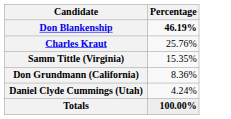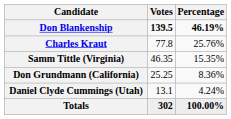+ column: (161, 12)
